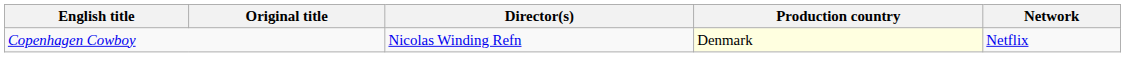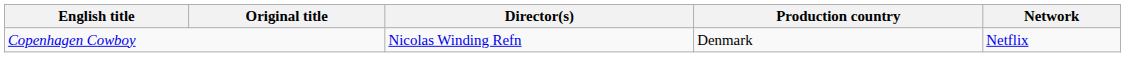(725, 39) lightyellow background -> (725, 39) no background
